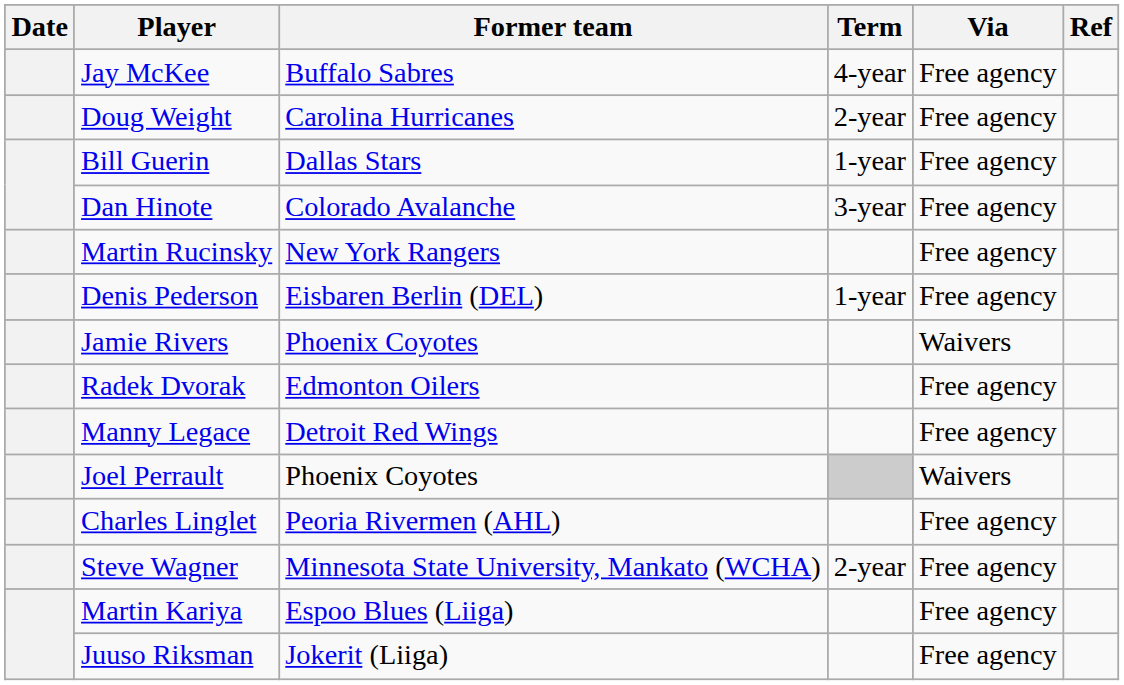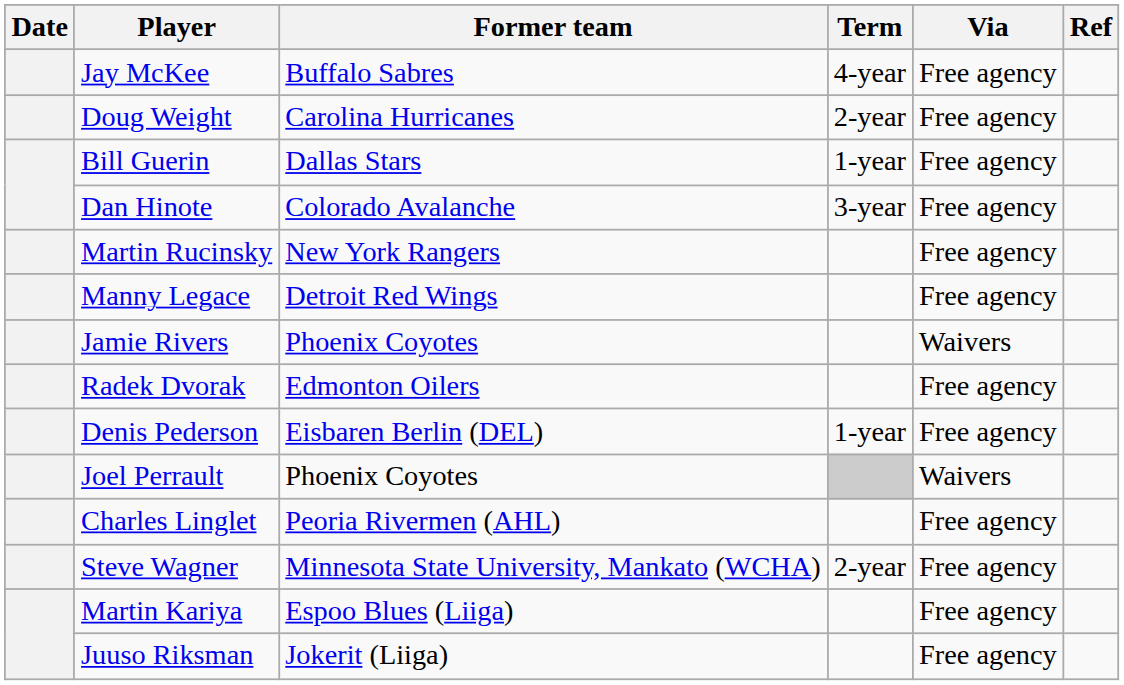rows swapped: (166, 431) <-> (170, 296)
